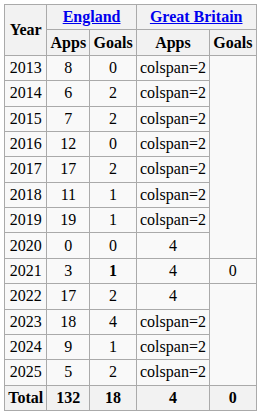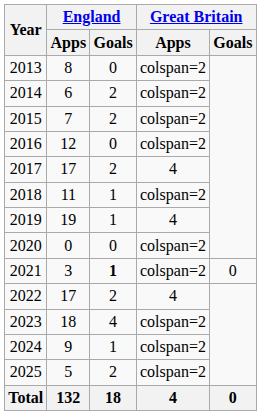(173, 169) colspan=2 -> (173, 169) 4
(173, 220) colspan=2 -> (173, 220) 4
(173, 245) 4 -> (173, 245) colspan=2
(173, 270) 4 -> (173, 270) colspan=2
